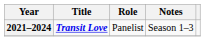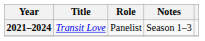(82, 28) bold -> (81, 28) normal
